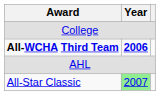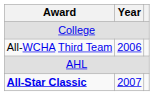(63, 47) bold -> (60, 47) normal
(136, 47) bold -> (129, 47) normal
(44, 82) normal -> (47, 82) bold
(136, 82) lightgreen background -> (129, 82) no background
